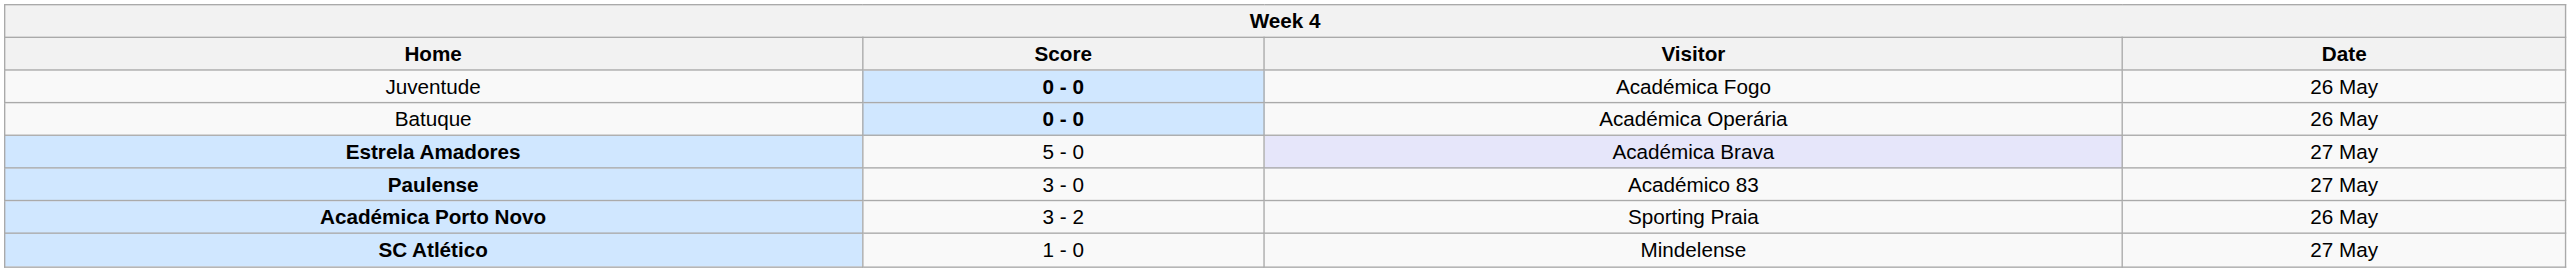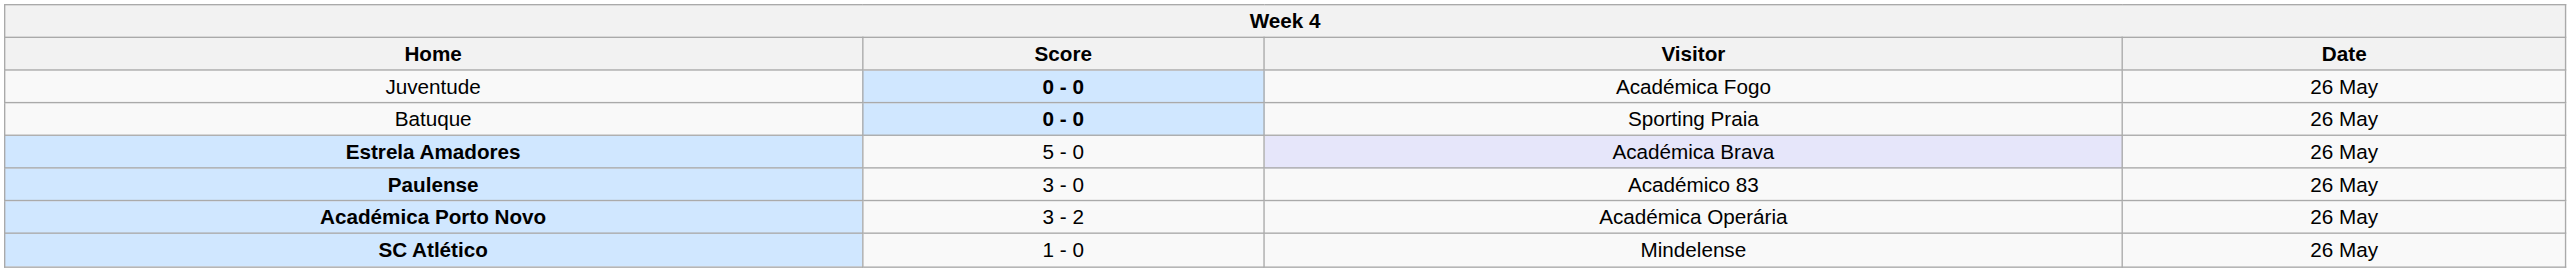(1693, 119) Académica Operária -> (1693, 119) Sporting Praia
(2344, 152) 27 May -> (2344, 152) 26 May
(2344, 185) 27 May -> (2344, 185) 26 May
(1693, 218) Sporting Praia -> (1693, 218) Académica Operária
(2344, 250) 27 May -> (2344, 250) 26 May
